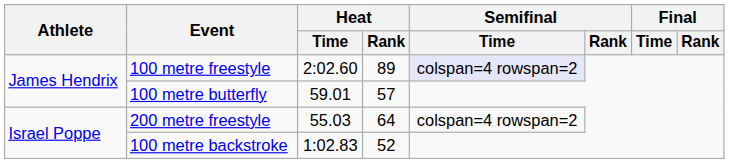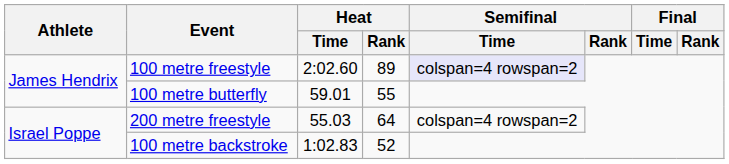(386, 94) 57 -> (386, 94) 55
